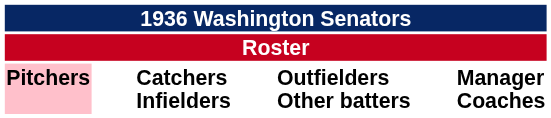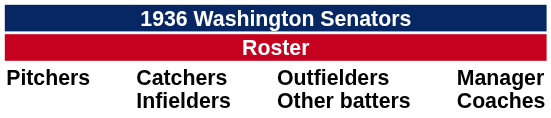(48, 77) pink background -> (48, 77) no background
